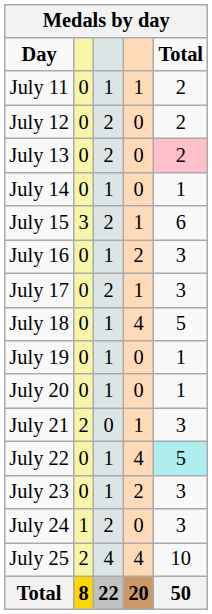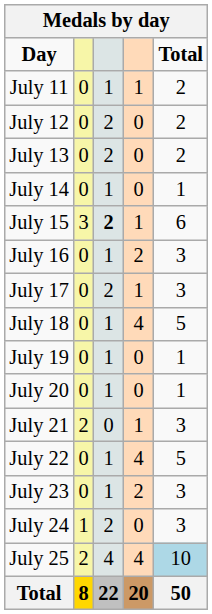(181, 155) pink background -> (181, 155) no background
(109, 222) normal -> (109, 222) bold
(181, 458) paleturquoise background -> (181, 458) no background
(181, 559) no background -> (181, 559) lightblue background
